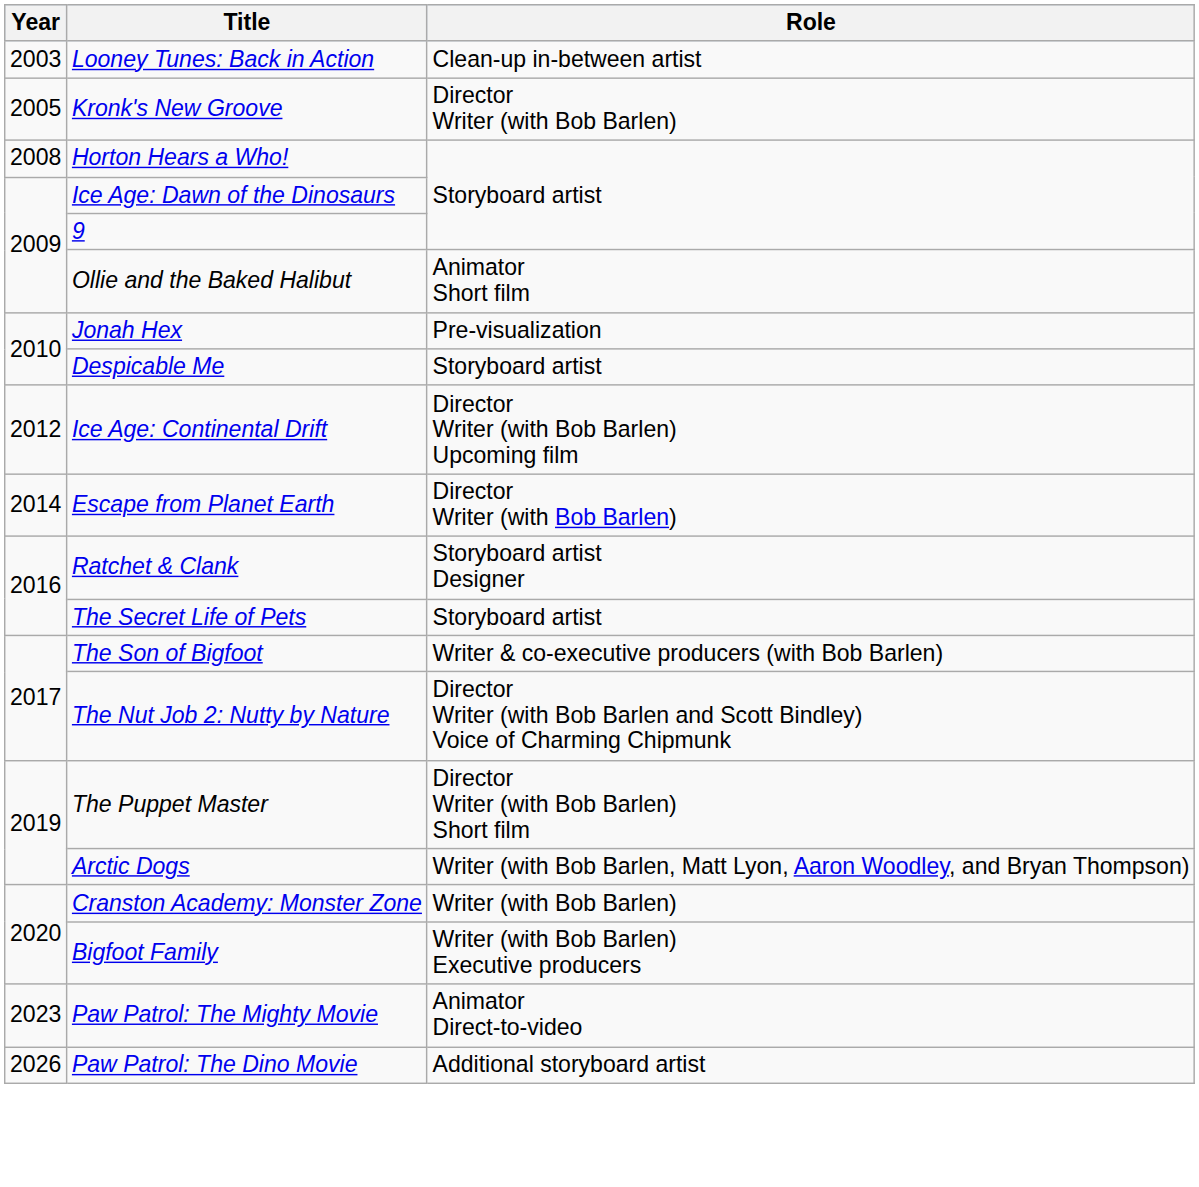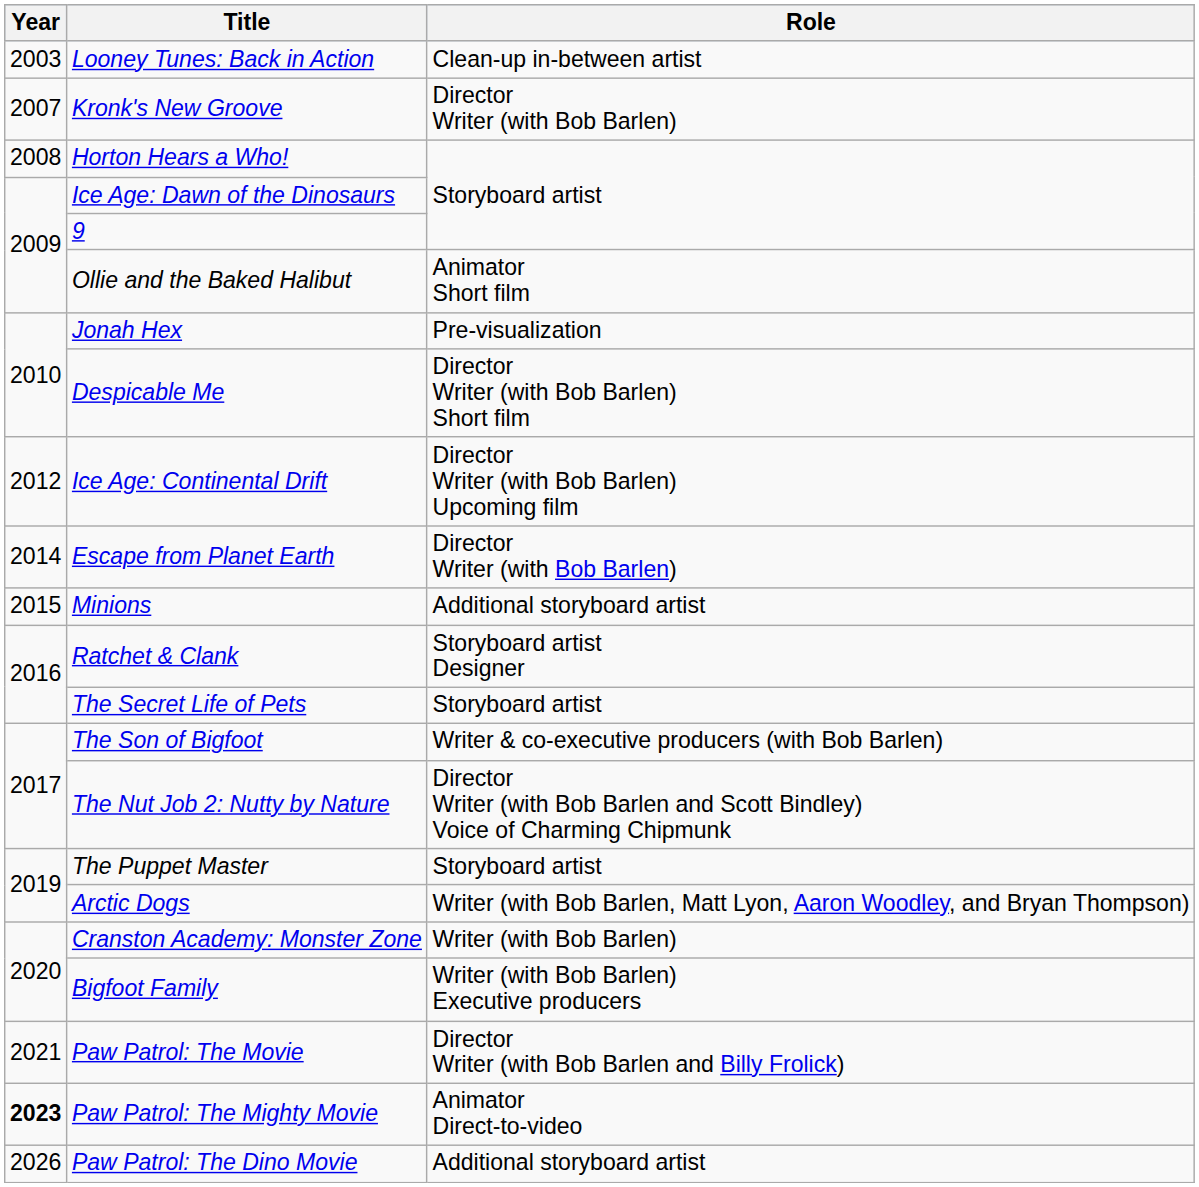(36, 108) 2005 -> (36, 108) 2007
(517, 366) Storyboard artist -> (555, 392) Director Writer (with Bob Barlen) Short film
+ row: (112, 606)
(555, 804) Director Writer (with Bob Barlen) Short film -> (517, 866) Storyboard artist
+ row: (188, 1051)
(36, 1015) normal -> (36, 1114) bold
